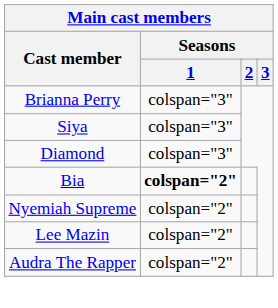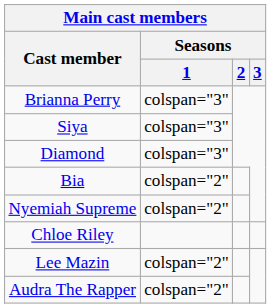(191, 180) bold -> (187, 180) normal
+ row: (72, 235)
